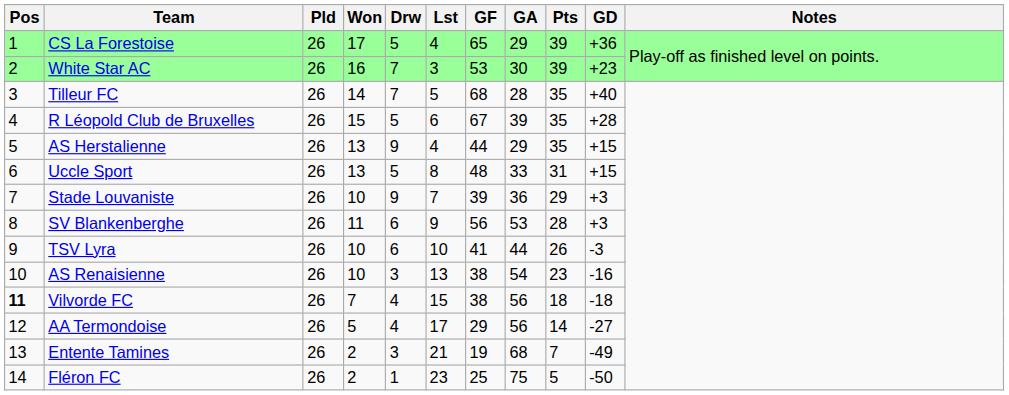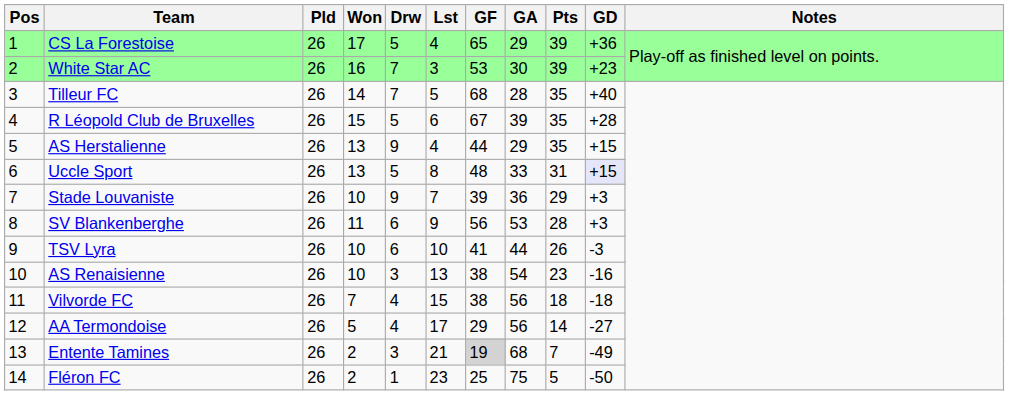(603, 172) no background -> (603, 172) lavender background
(17, 301) bold -> (17, 301) normal
(479, 352) no background -> (479, 352) lightgrey background
